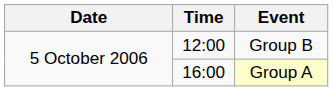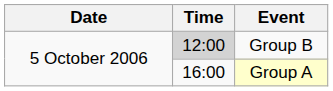(204, 45) no background -> (204, 45) lightgrey background
